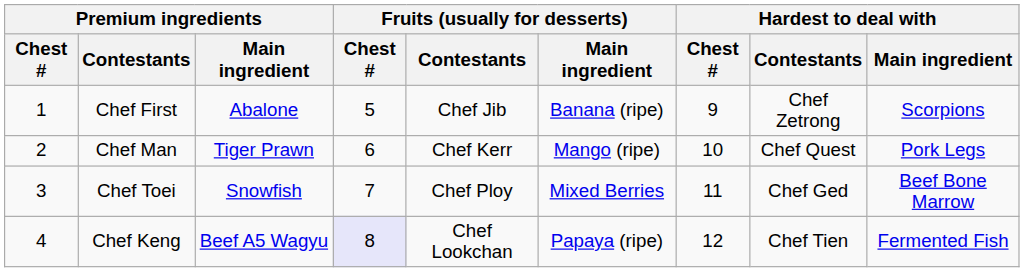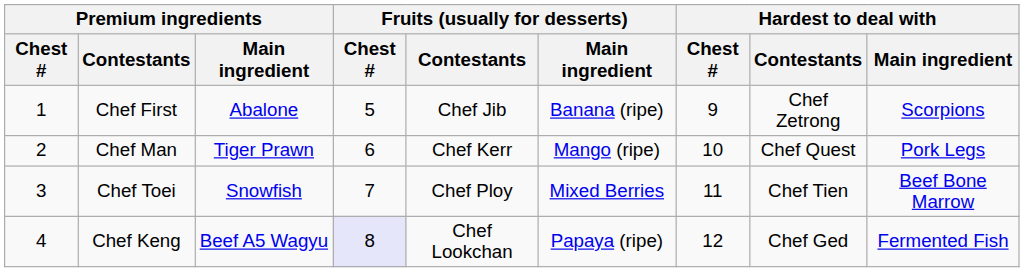(808, 190) Chef Ged -> (808, 190) Chef Tien
(808, 241) Chef Tien -> (808, 241) Chef Ged
